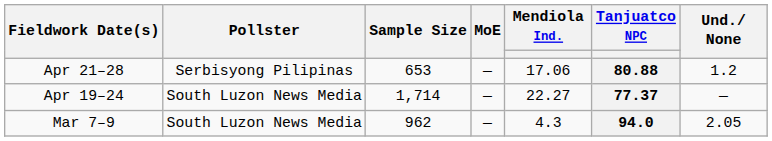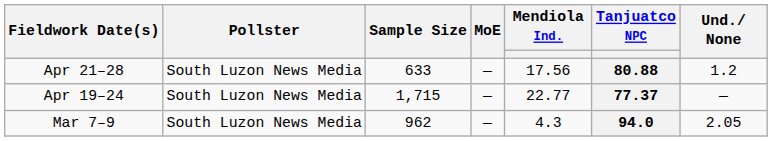(264, 71) Serbisyong Pilipinas -> (264, 71) South Luzon News Media
(418, 71) 653 -> (418, 71) 633
(548, 71) 17.06 -> (548, 71) 17.56
(418, 97) 1,714 -> (418, 97) 1,715
(548, 97) 22.27 -> (548, 97) 22.77
